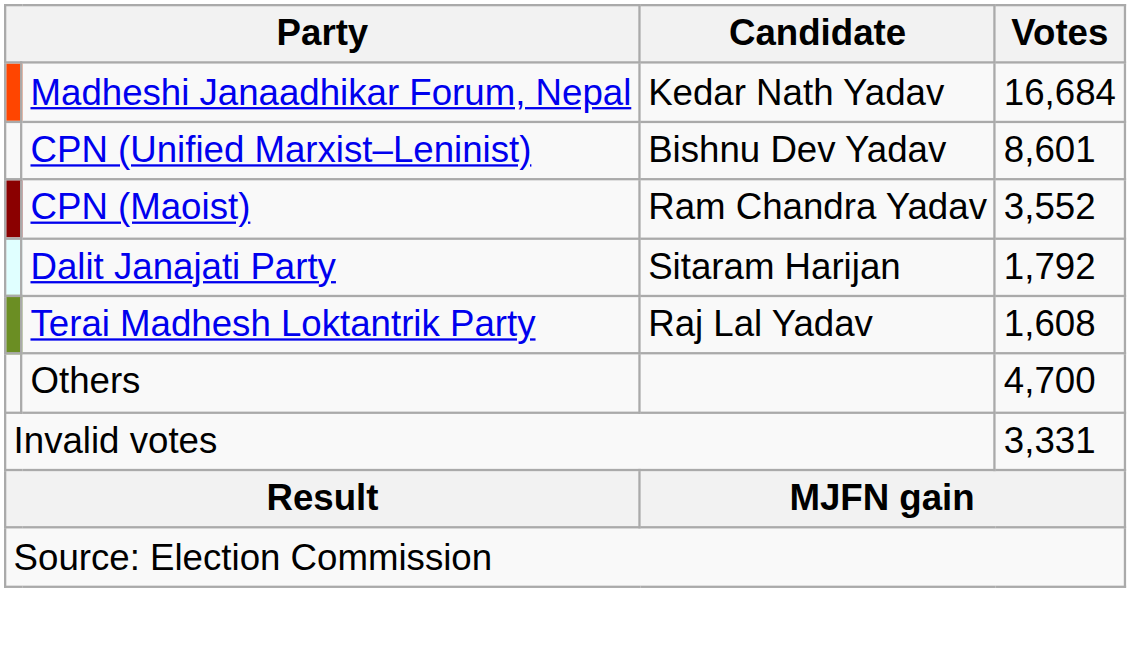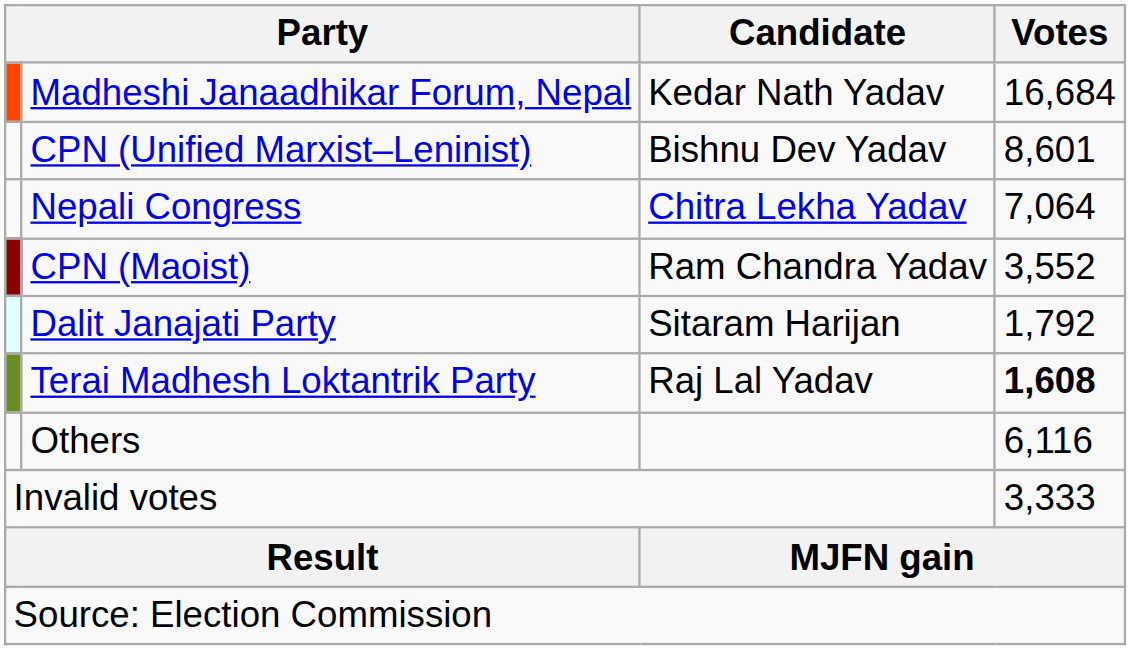+ row: (166, 207)
(1050, 324) normal -> (1050, 382) bold
(1050, 382) 4,700 -> (1048, 440) 6,116
(1050, 440) 3,331 -> (1050, 498) 3,333
